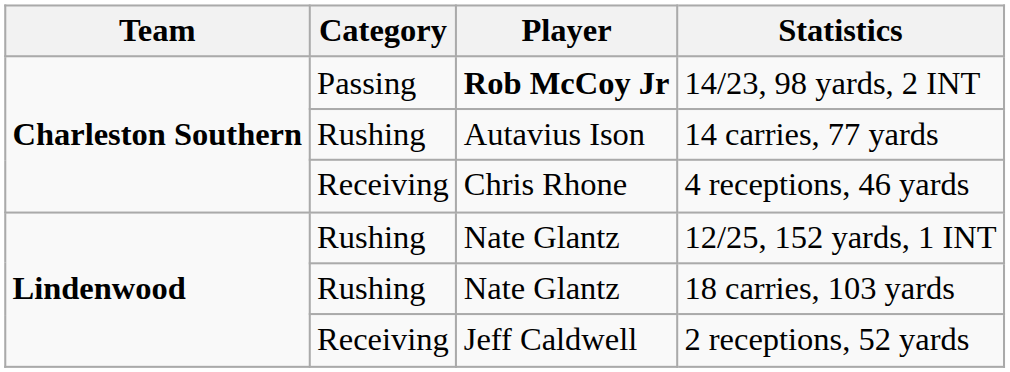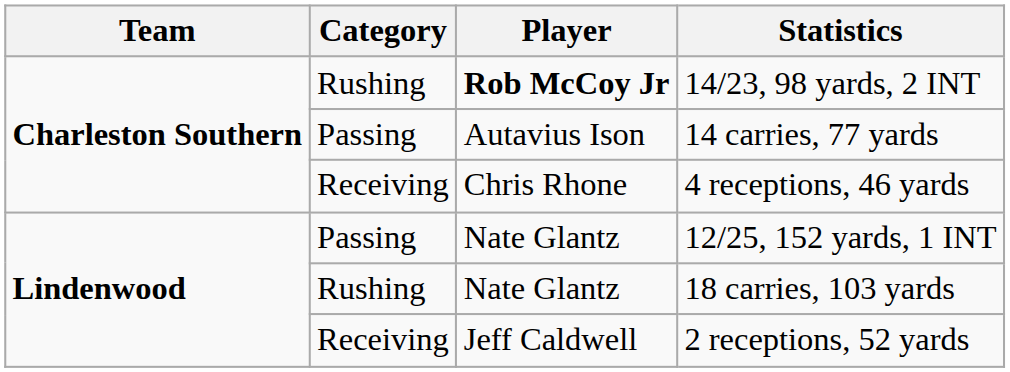(367, 82) Passing -> (371, 82) Rushing
(371, 133) Rushing -> (367, 133) Passing
(371, 236) Rushing -> (367, 236) Passing
